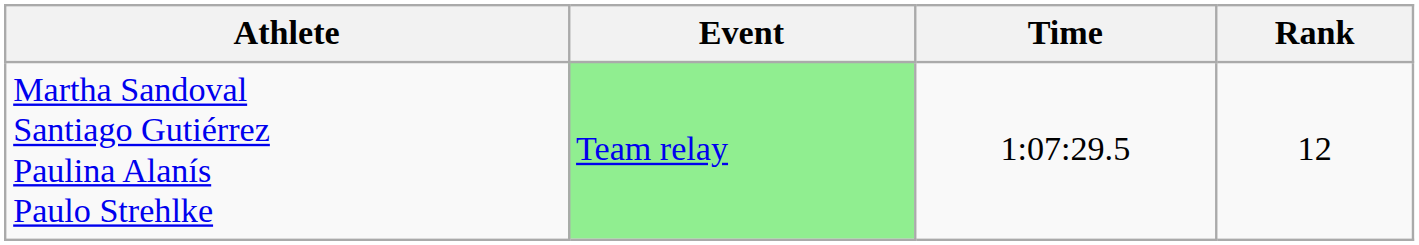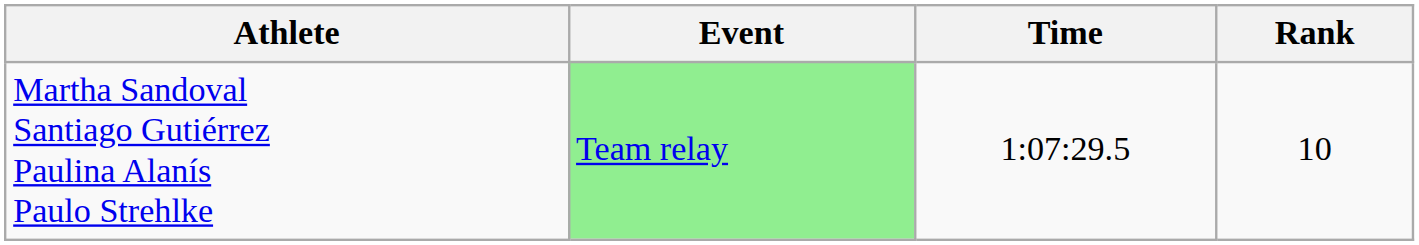(1315, 149) 12 -> (1315, 149) 10
